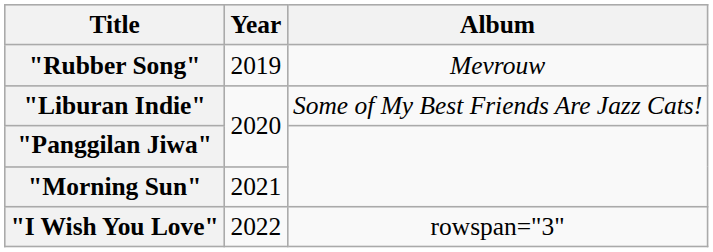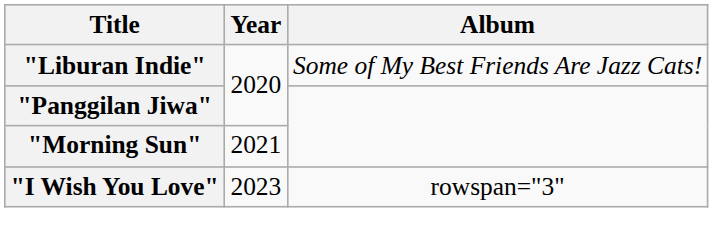- row: (115, 65)
(256, 226) 2022 -> (256, 186) 2023
